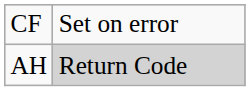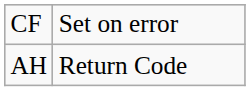(123, 64) lightgrey background -> (123, 64) no background
